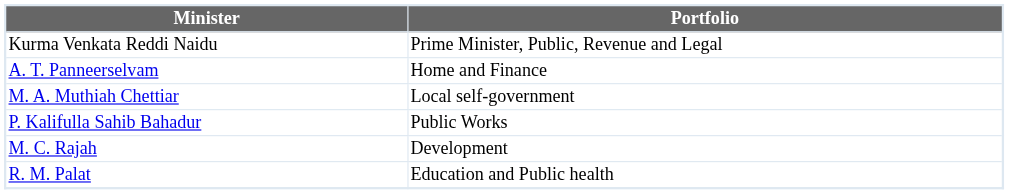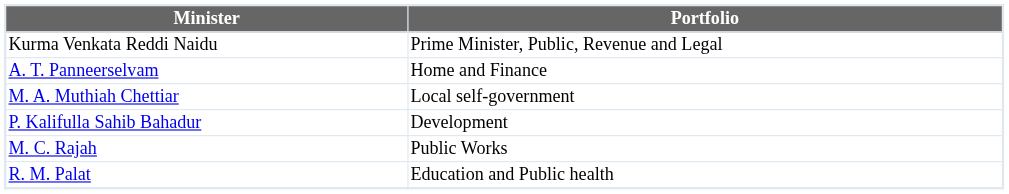(459, 122) Public Works -> (459, 122) Development
(459, 148) Development -> (459, 148) Public Works
